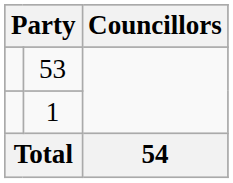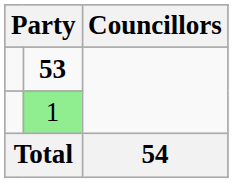(53, 68) normal -> (53, 68) bold
(53, 111) no background -> (53, 111) lightgreen background
